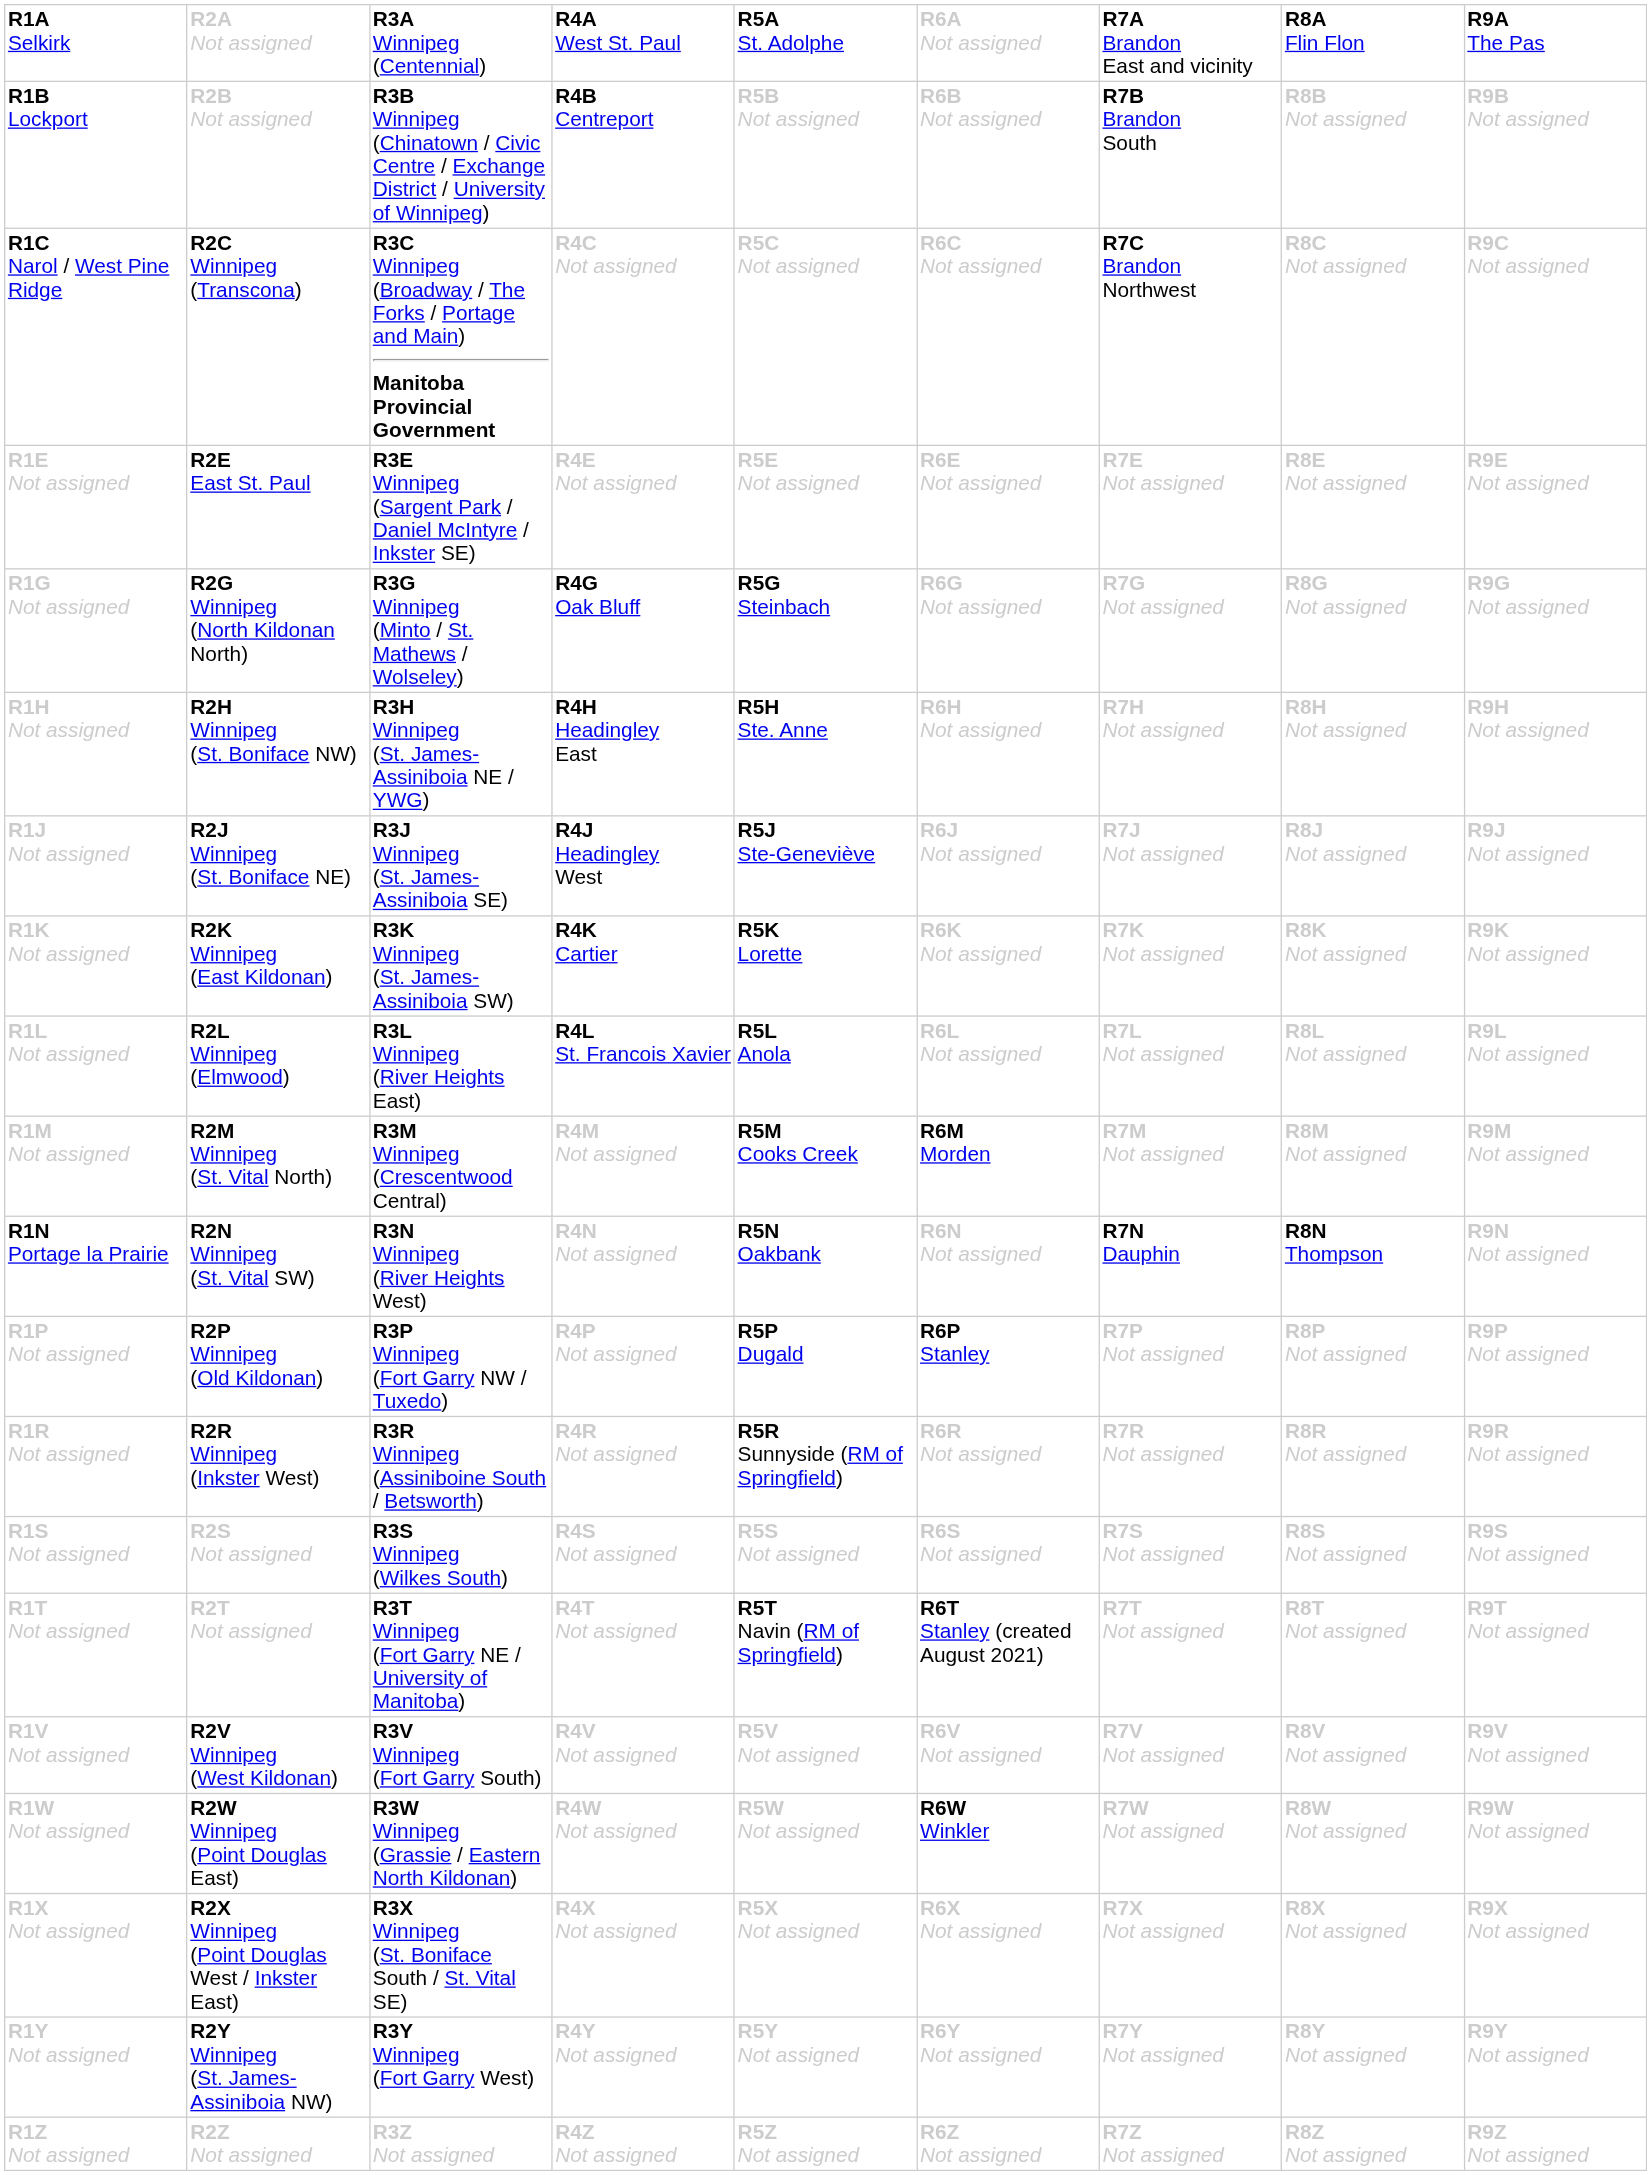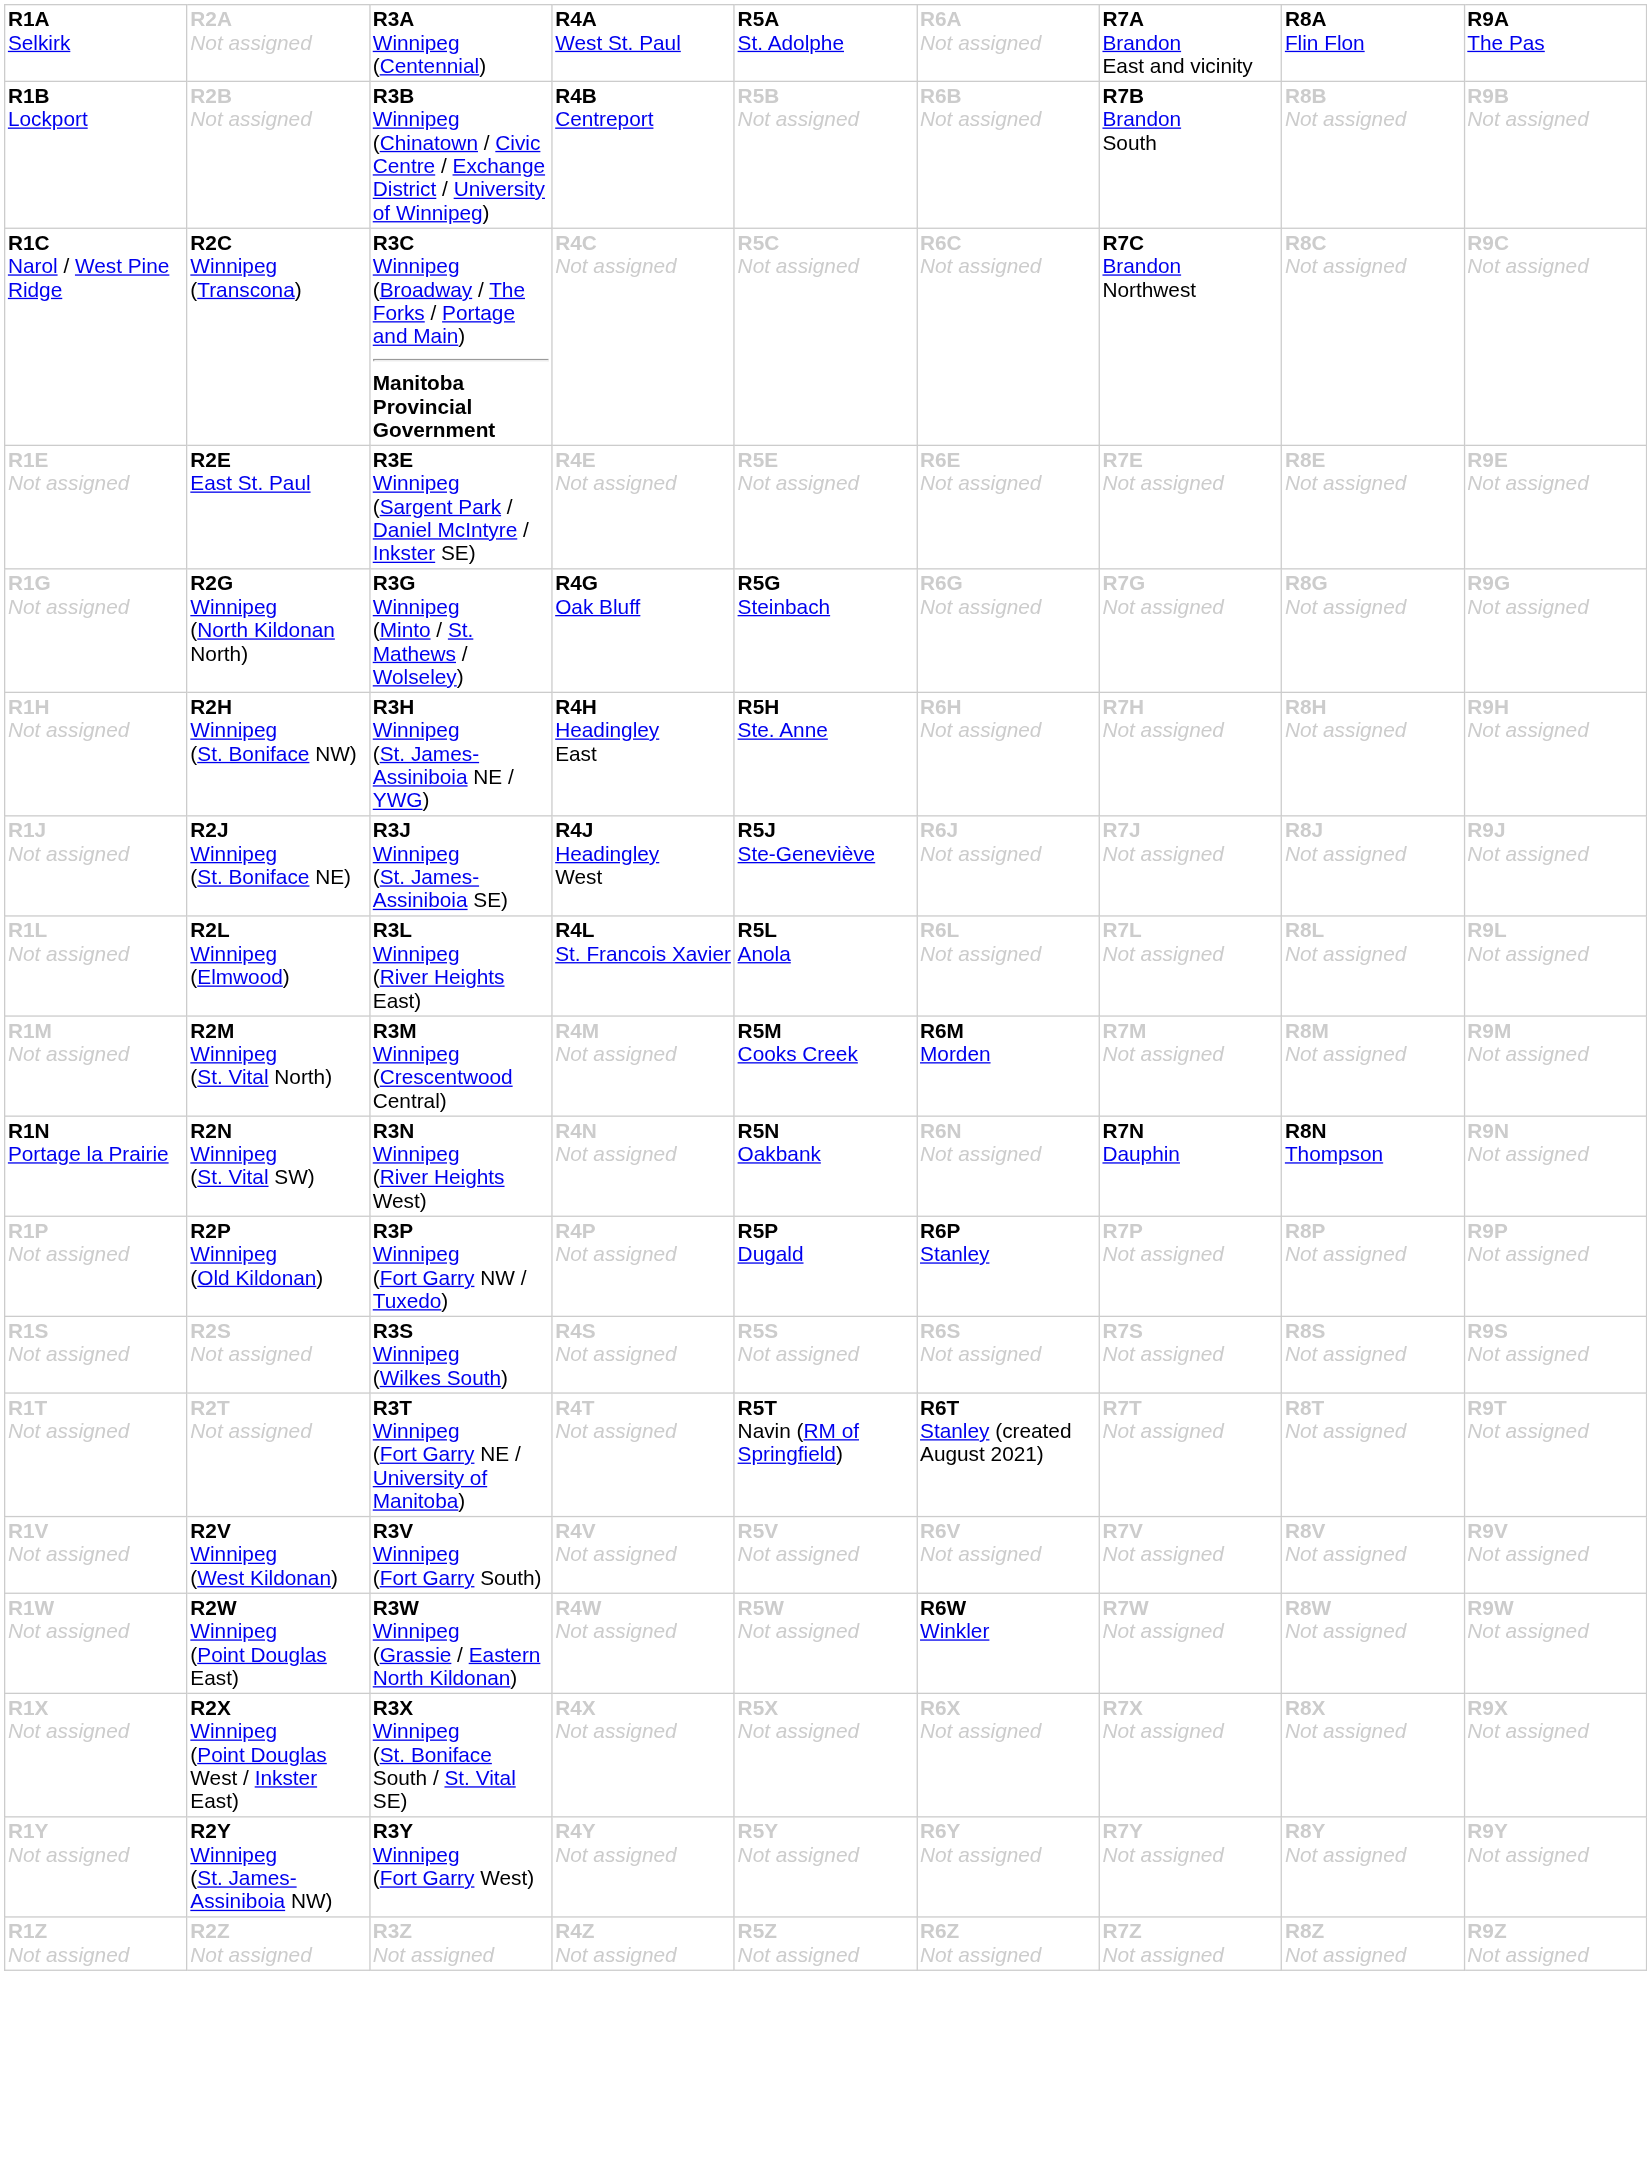- row: (69, 942)
- row: (69, 1442)
